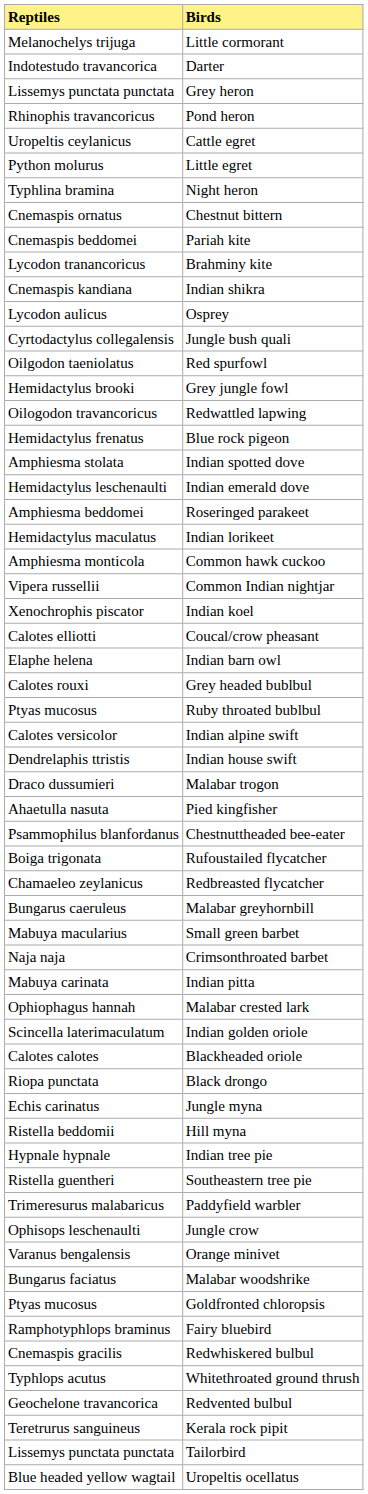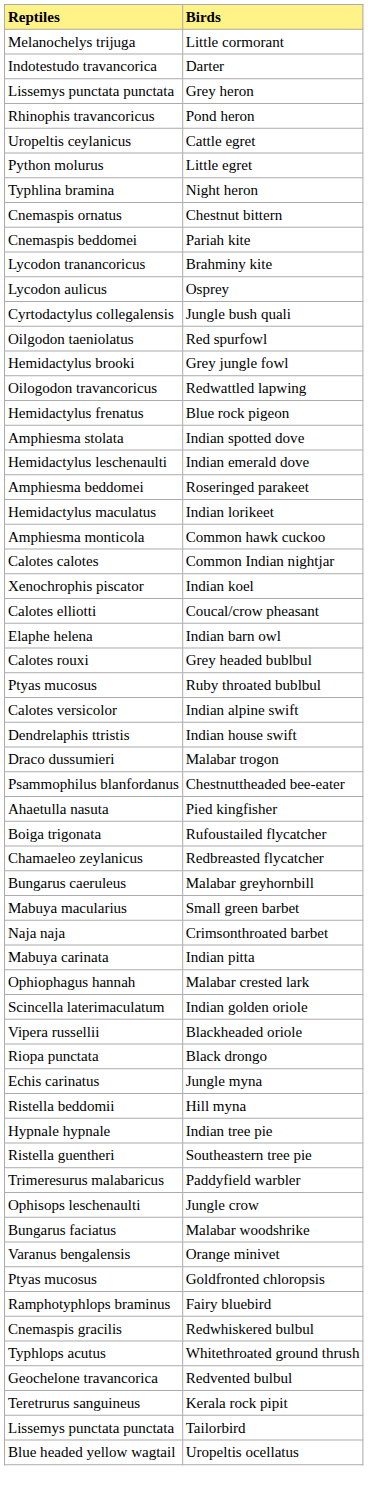- row: (225, 289)
(54, 586) Vipera russellii -> (53, 561) Calotes calotes
rows swapped: (231, 809) <-> (265, 833)
(53, 1056) Calotes calotes -> (54, 1031) Vipera russellii
rows swapped: (248, 1279) <-> (233, 1254)
